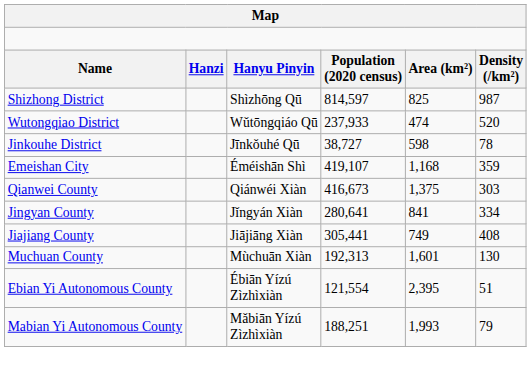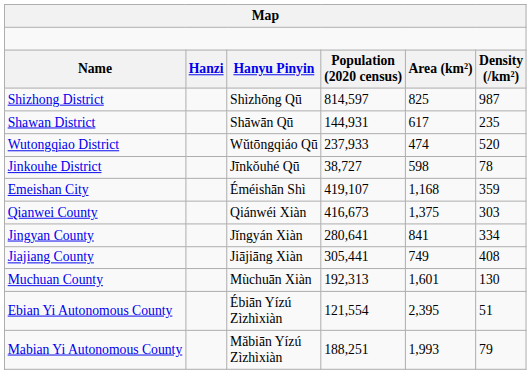+ row: (52, 122)
